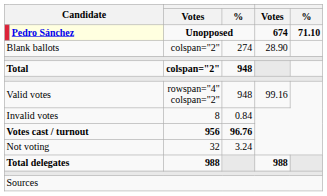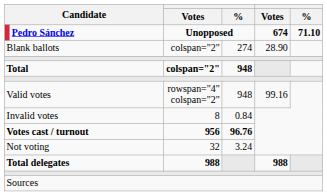(43, 32) lightyellow background -> (43, 32) no background
